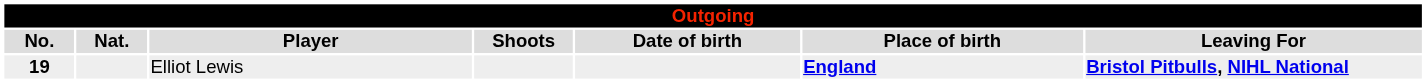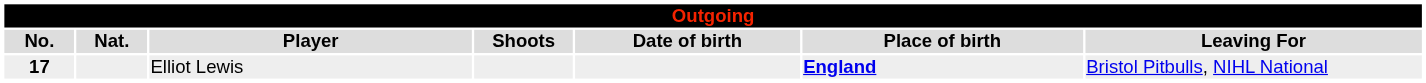(39, 66) 19 -> (39, 66) 17
(1218, 66) bold -> (1207, 66) normal
